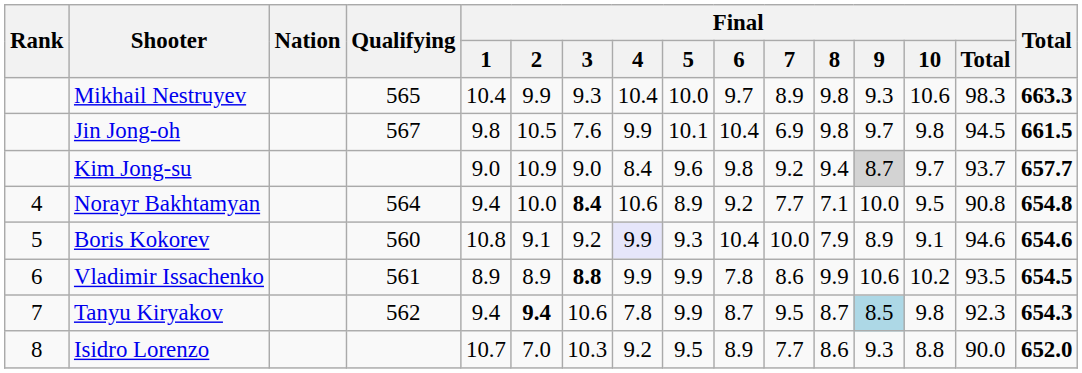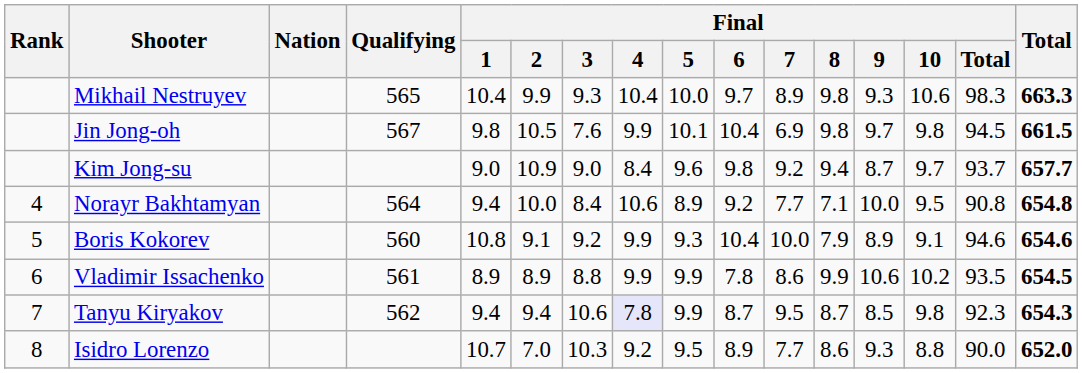(879, 167) lightgrey background -> (879, 167) no background
(587, 204) bold -> (587, 204) normal
(638, 240) lavender background -> (638, 240) no background
(587, 276) bold -> (587, 276) normal
(537, 312) bold -> (537, 312) normal
(638, 312) no background -> (638, 312) lavender background
(879, 312) lightblue background -> (879, 312) no background
